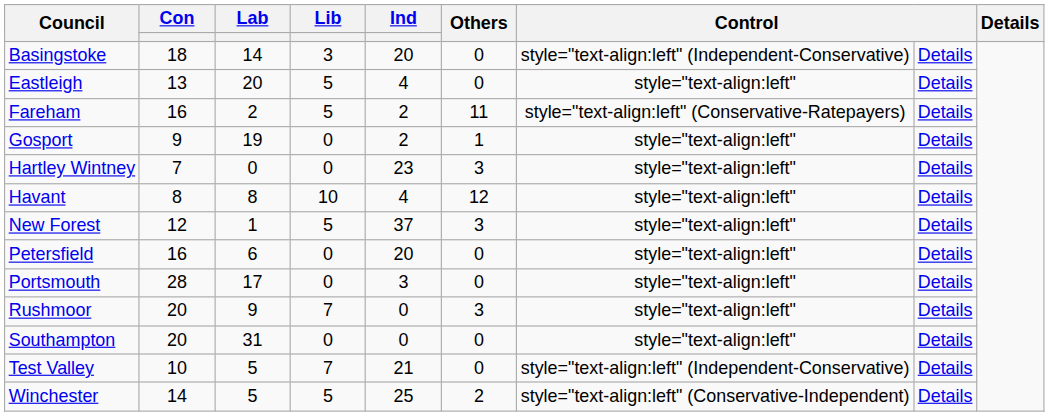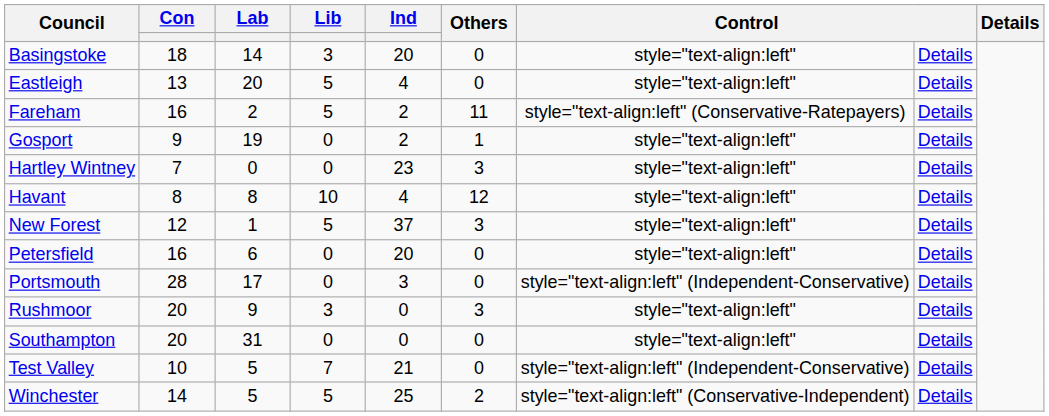(715, 55) style="text-align:left" (Independent-Conservative) -> (715, 55) style="text-align:left"
(715, 282) style="text-align:left" -> (715, 282) style="text-align:left" (Independent-Conservative)
(328, 311) 7 -> (328, 311) 3
